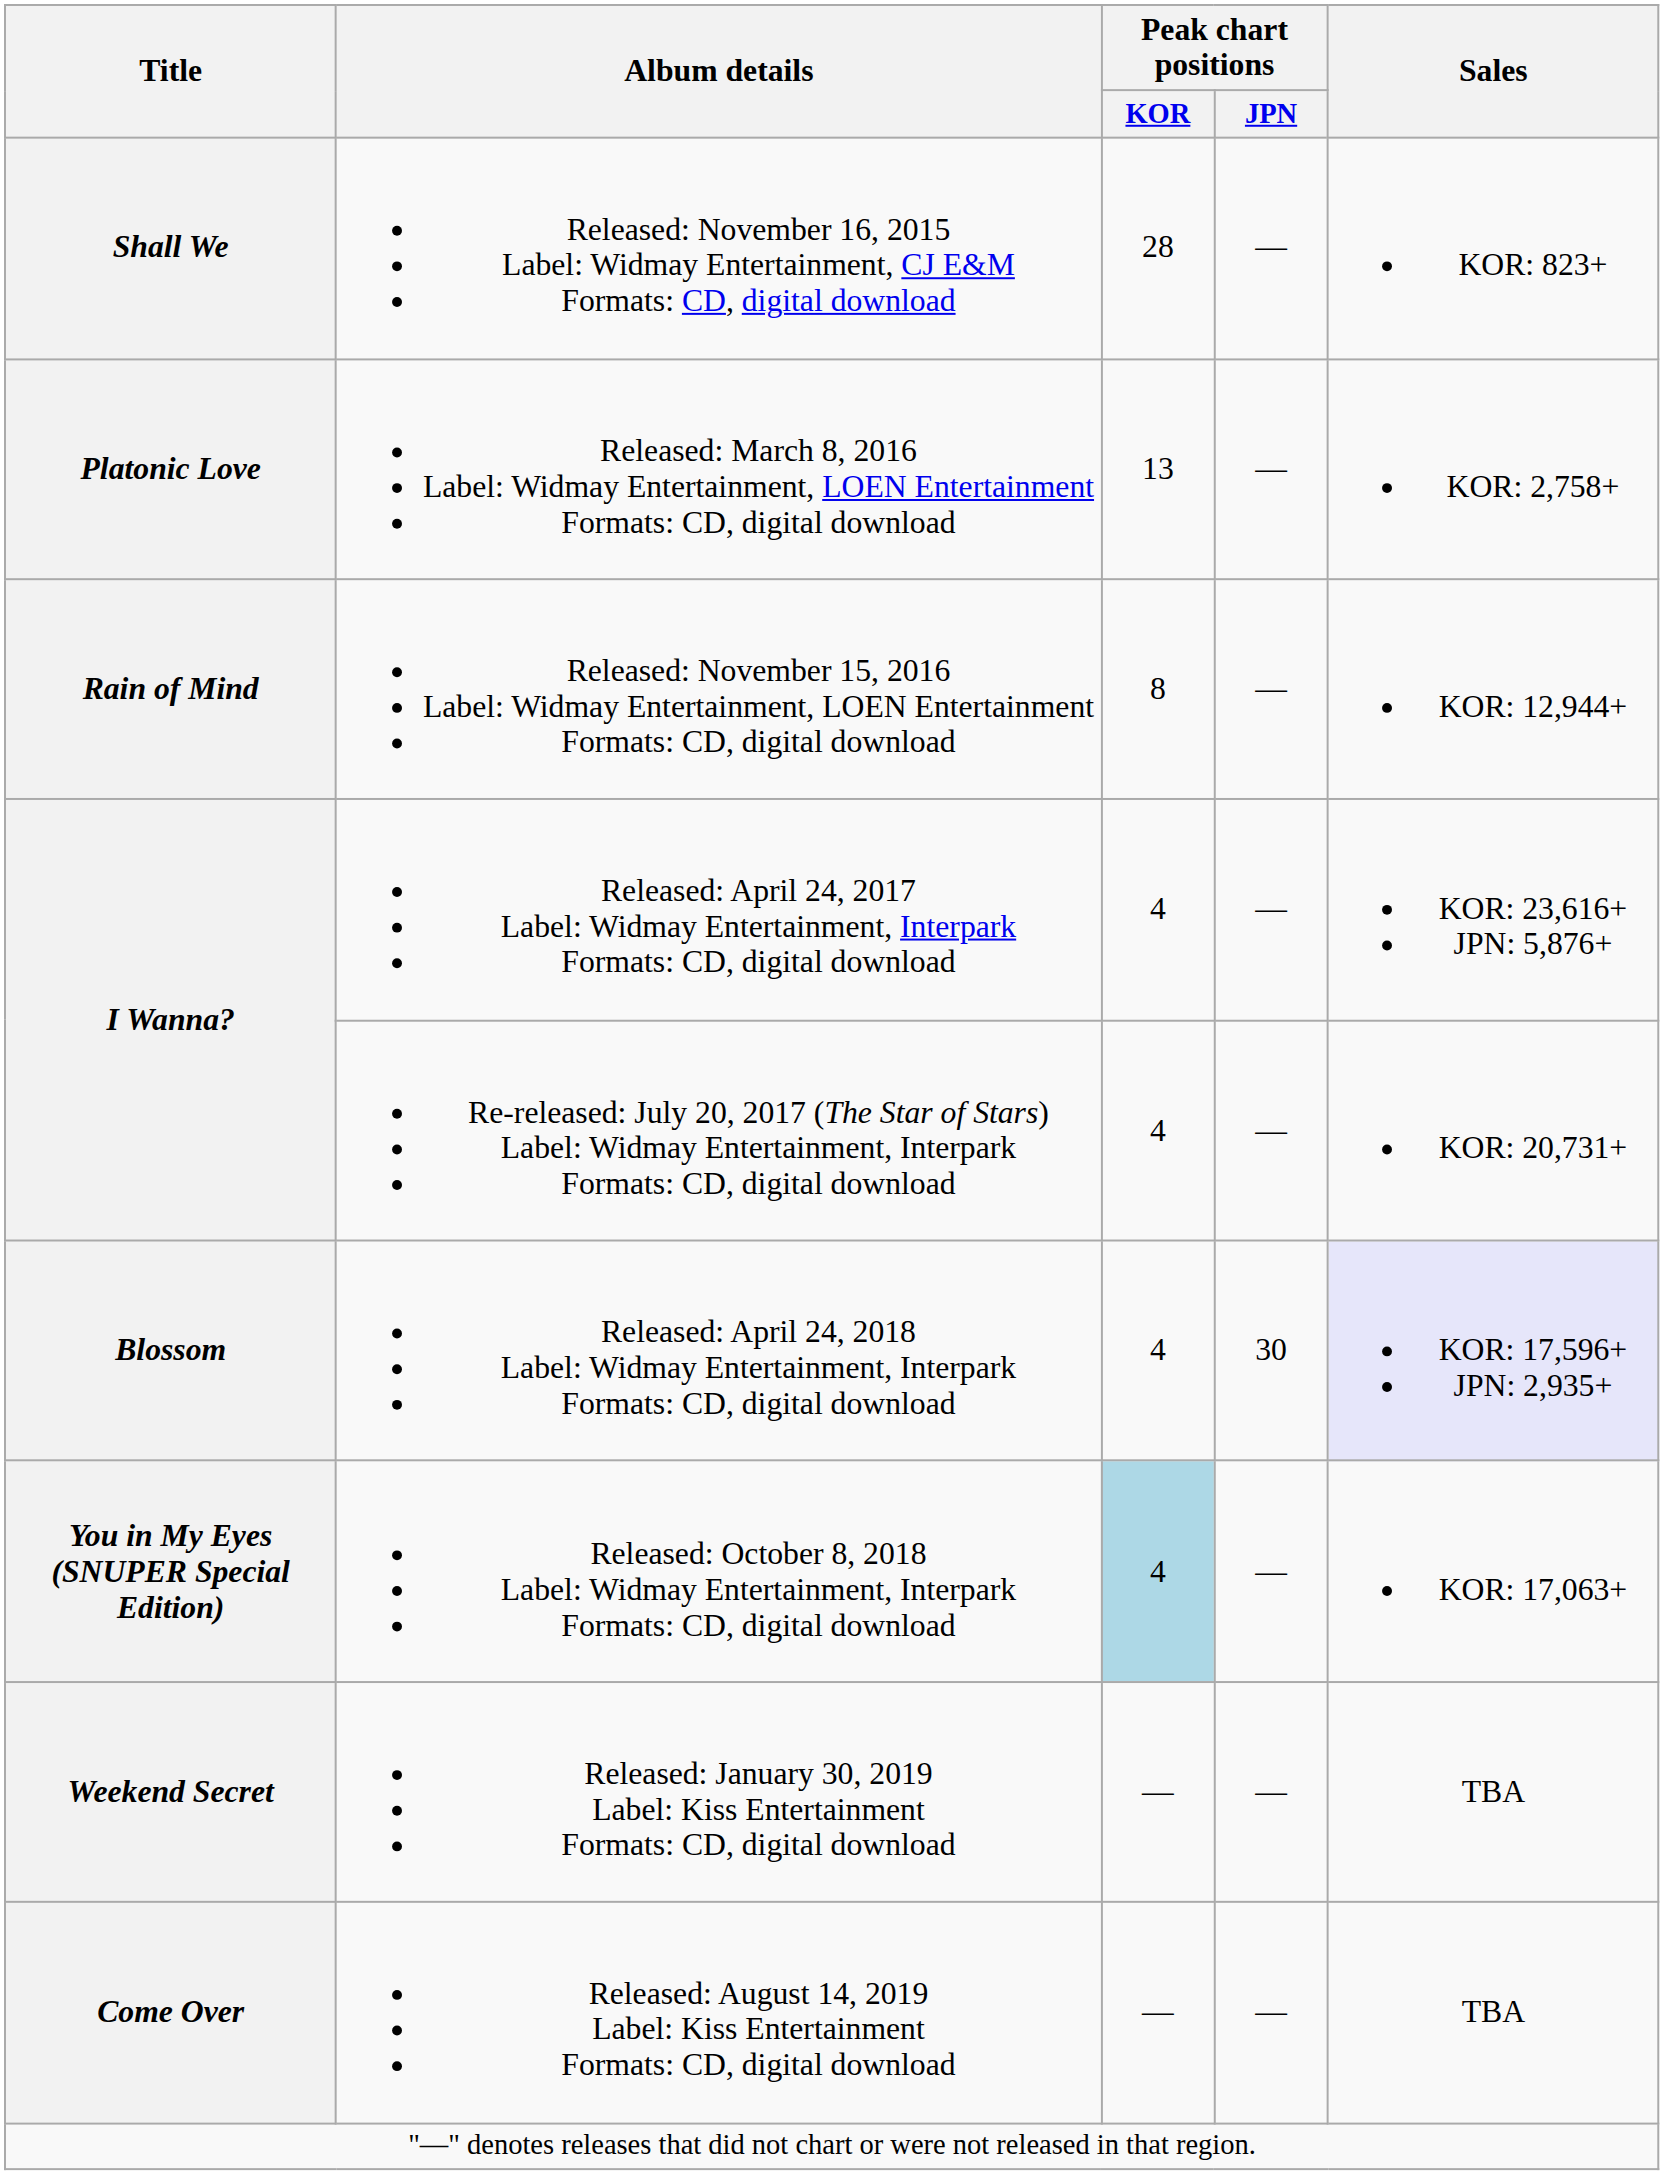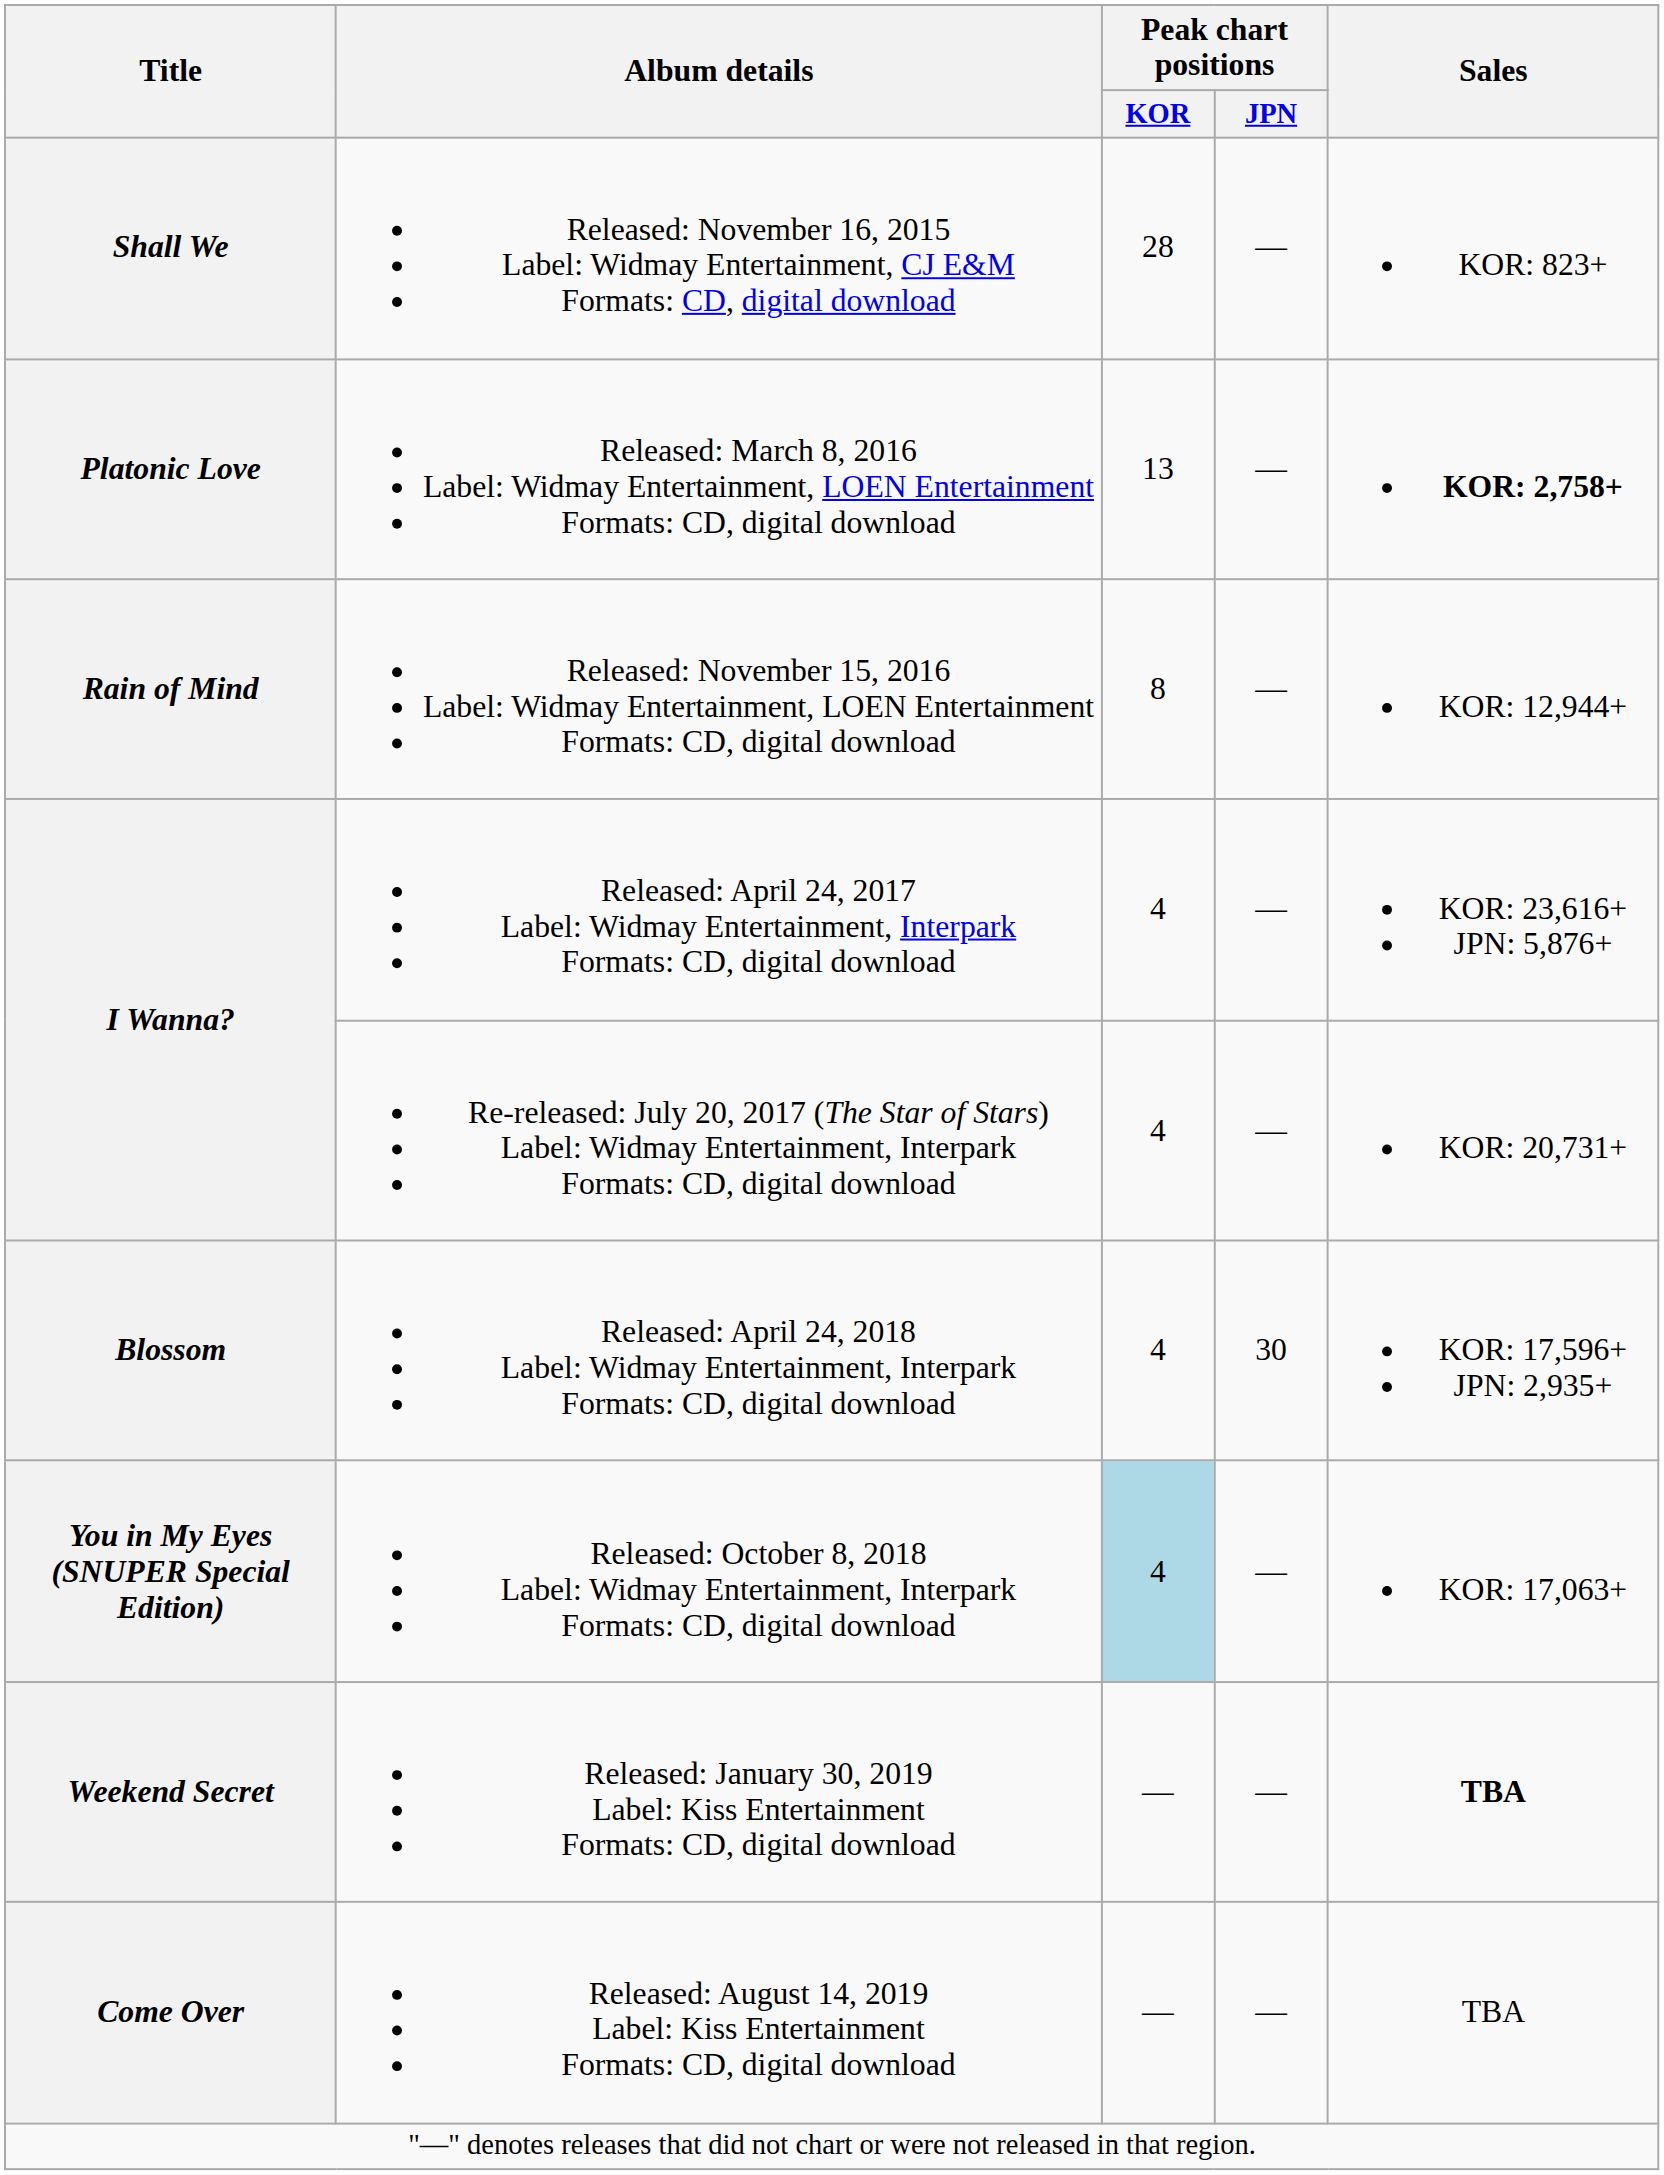(1493, 487) normal -> (1493, 487) bold
(1493, 1369) lavender background -> (1493, 1369) no background
(1493, 1791) normal -> (1493, 1791) bold
